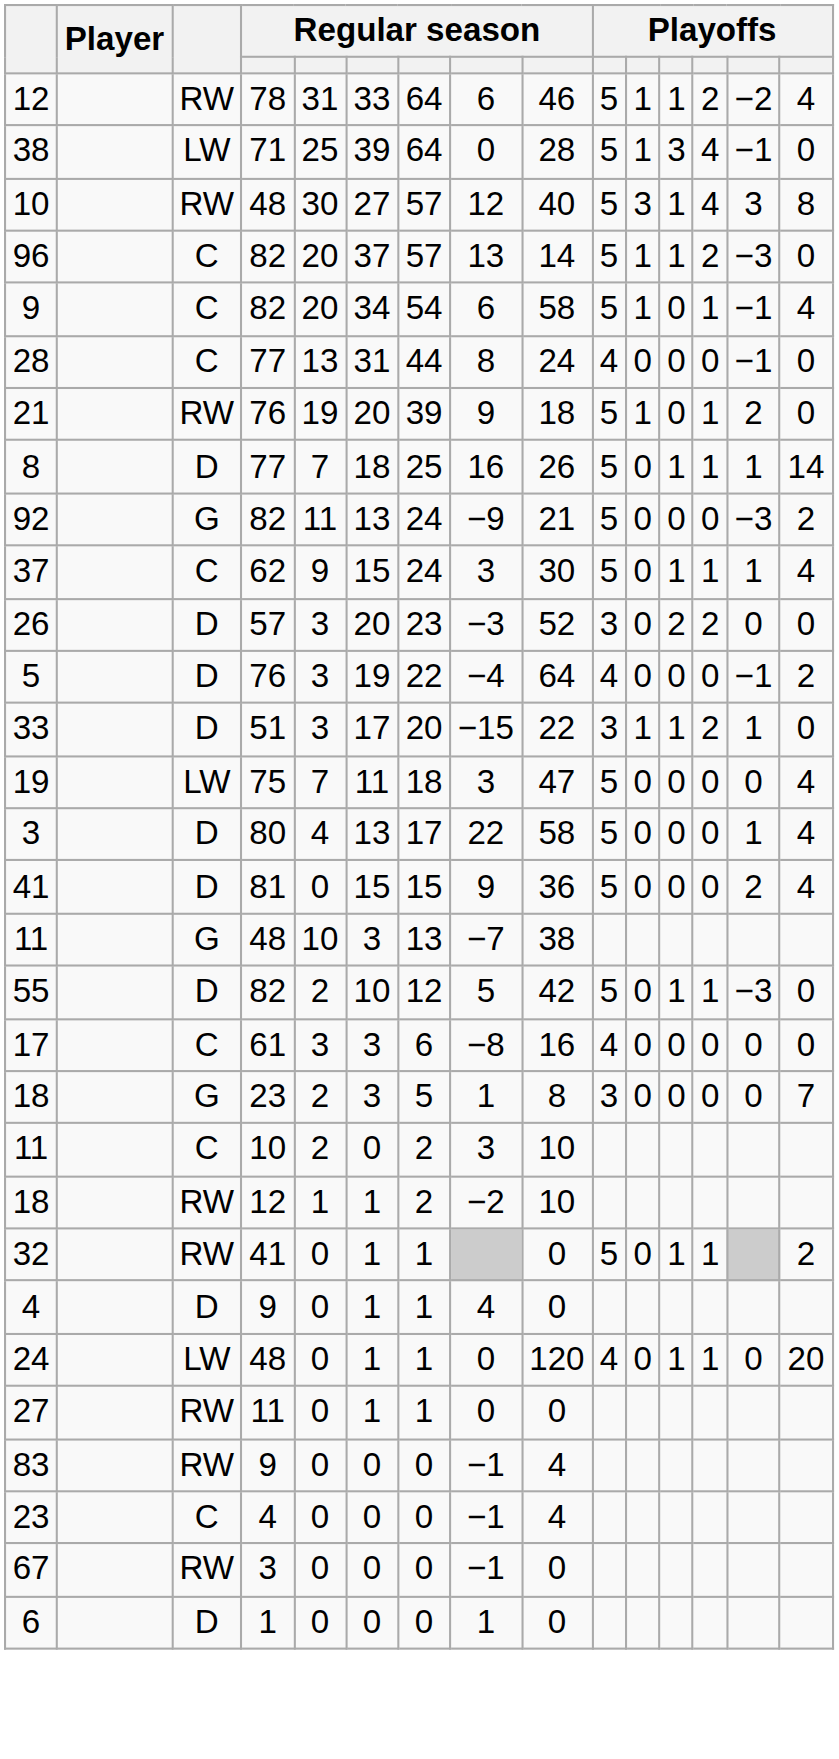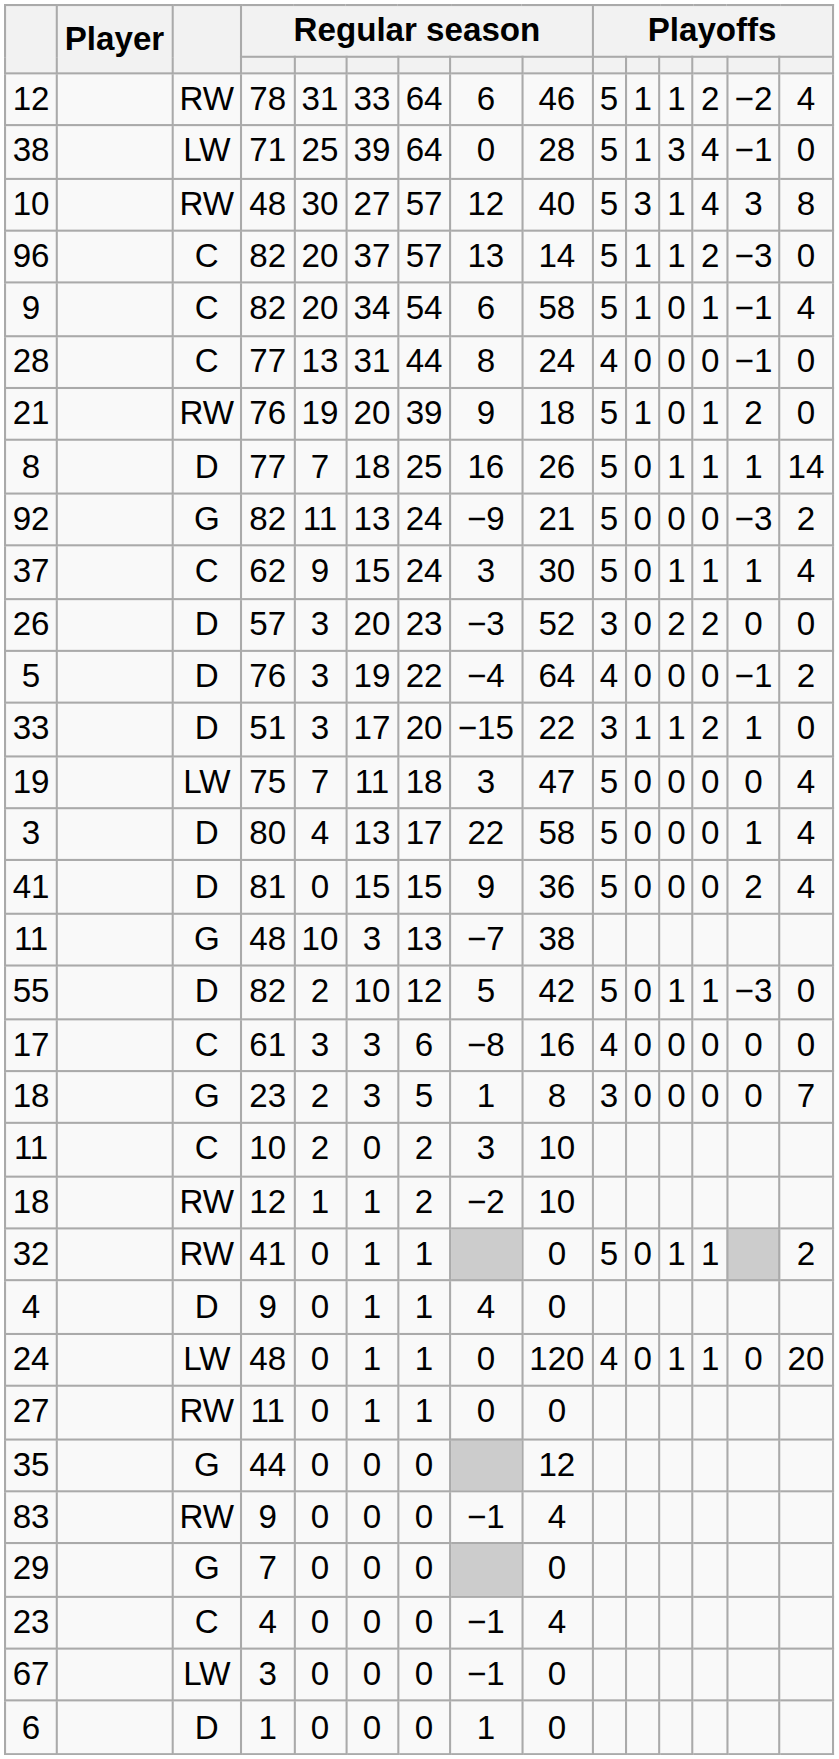+ row: (31, 1464)
+ row: (31, 1569)
(207, 1569) RW -> (207, 1674) LW
